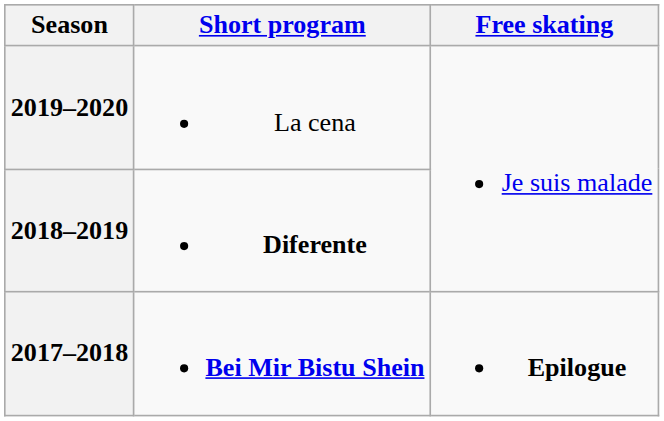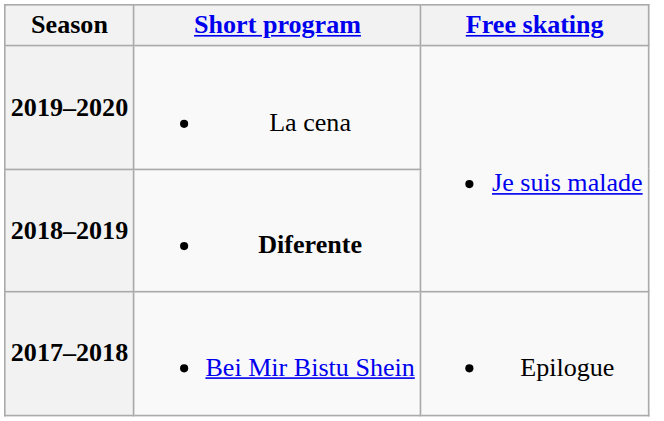(282, 368) bold -> (277, 368) normal
(544, 368) bold -> (535, 368) normal
